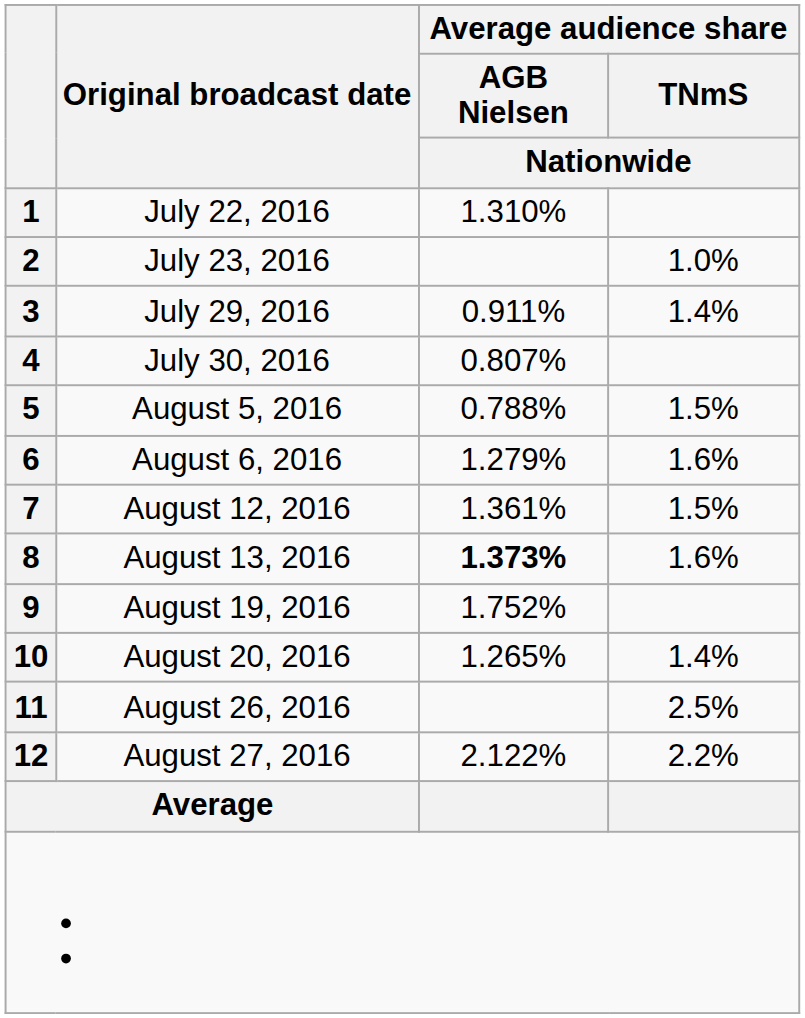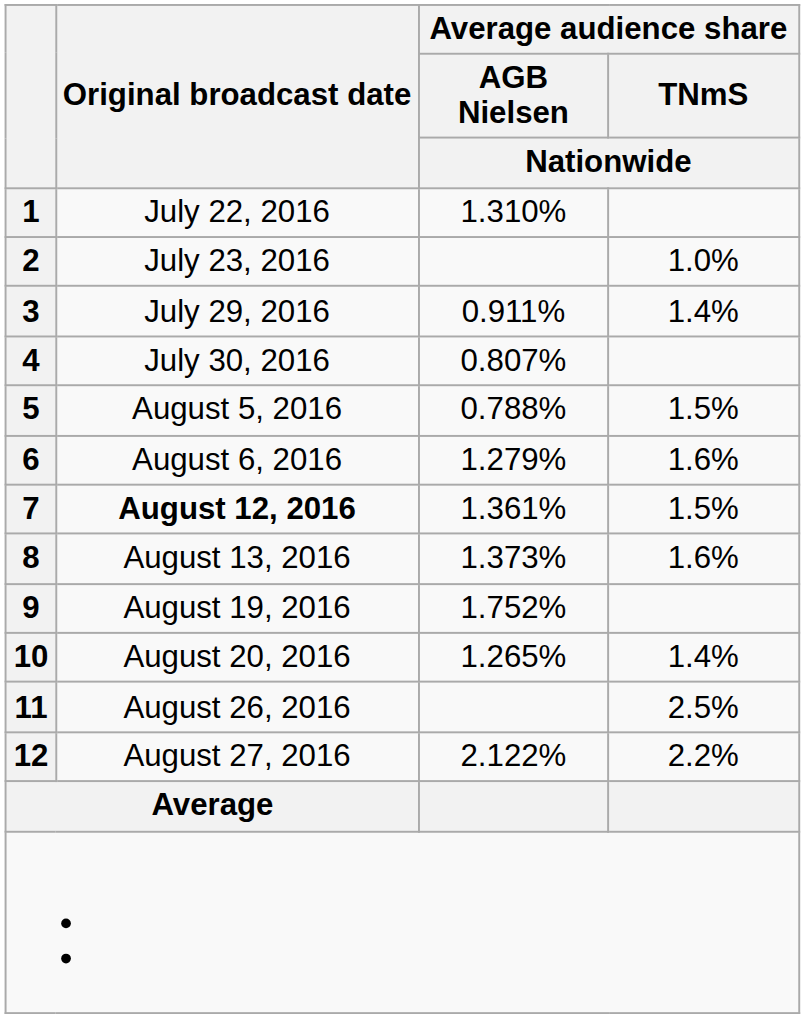(237, 508) normal -> (237, 508) bold
(513, 558) bold -> (513, 558) normal
